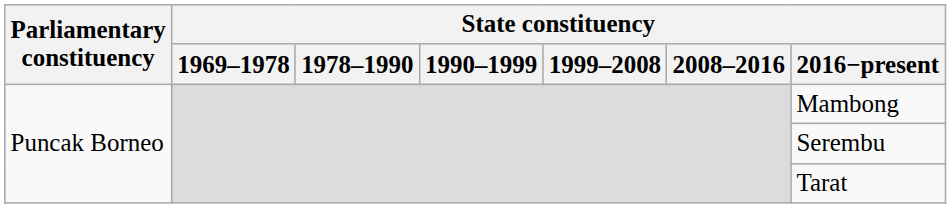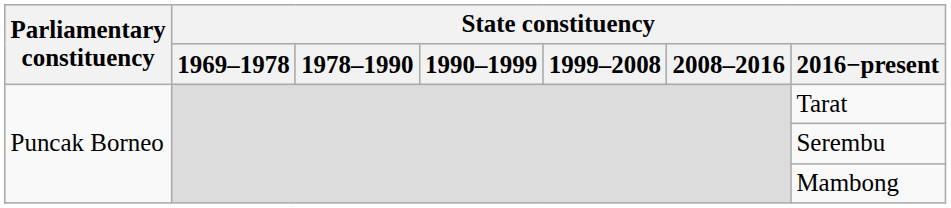(848, 103) Mambong -> (822, 103) Tarat
(822, 182) Tarat -> (848, 182) Mambong
